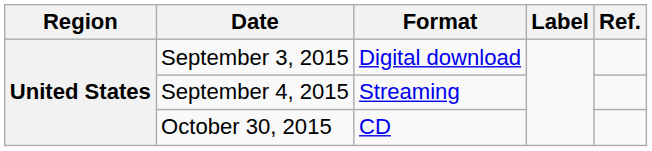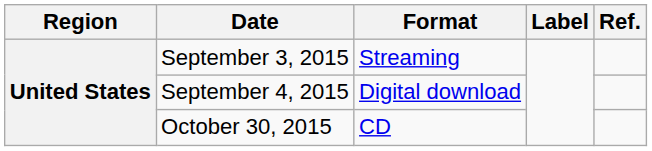(440, 57) Digital download -> (409, 57) Streaming
(409, 92) Streaming -> (440, 92) Digital download
